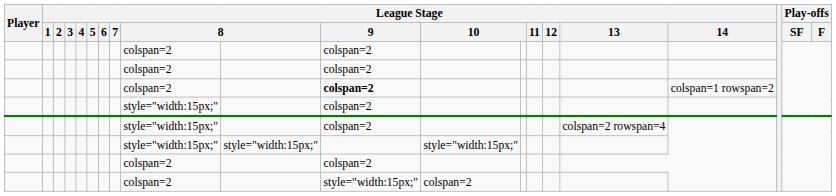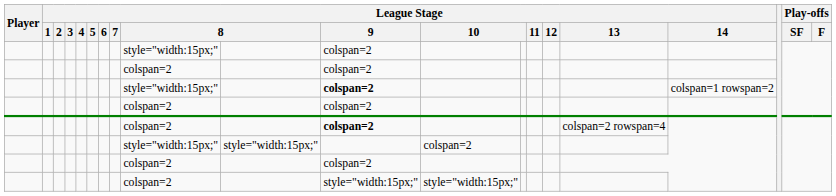(147, 50) colspan=2 -> (171, 50) style="width:15px;"
(147, 87) colspan=2 -> (171, 87) style="width:15px;"
(171, 106) style="width:15px;" -> (147, 106) colspan=2
(171, 126) style="width:15px;" -> (147, 126) colspan=2
(348, 126) normal -> (349, 126) bold
(471, 144) style="width:15px;" -> (448, 144) colspan=2
(448, 181) colspan=2 -> (471, 181) style="width:15px;"
